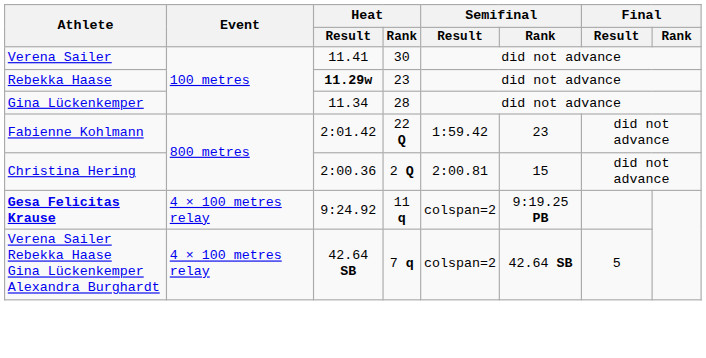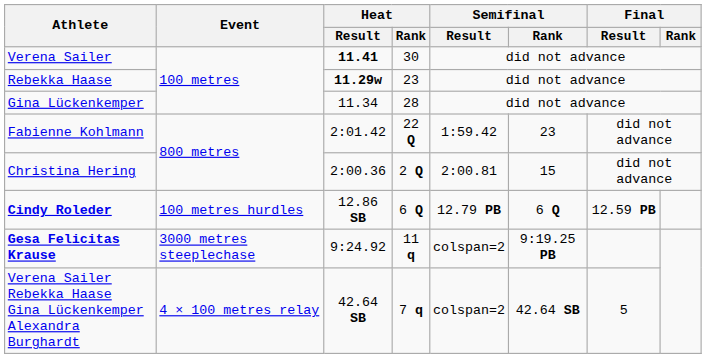(348, 58) normal -> (358, 58) bold
+ row: (60, 210)
(226, 210) 4 × 100 metres relay -> (207, 248) 3000 metres steeplechase
